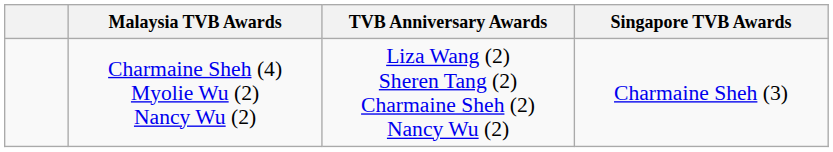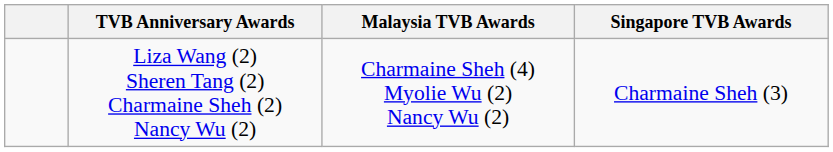columns swapped: (448, 22) <-> (195, 22)
